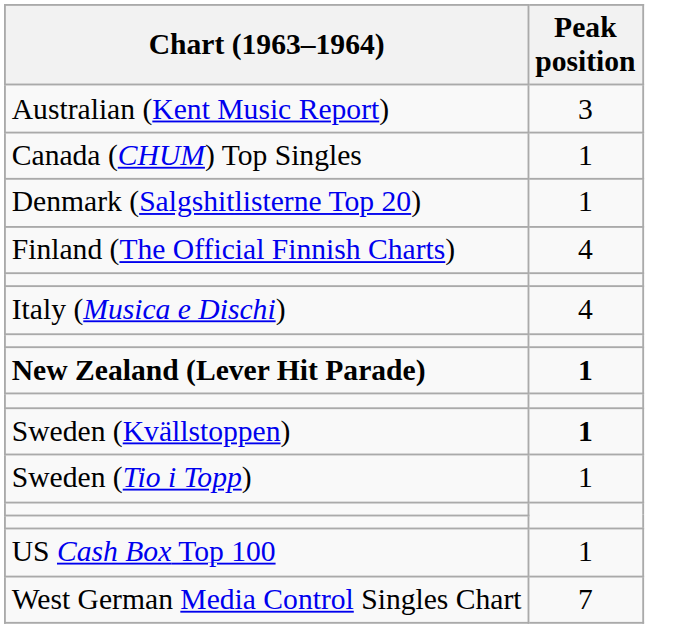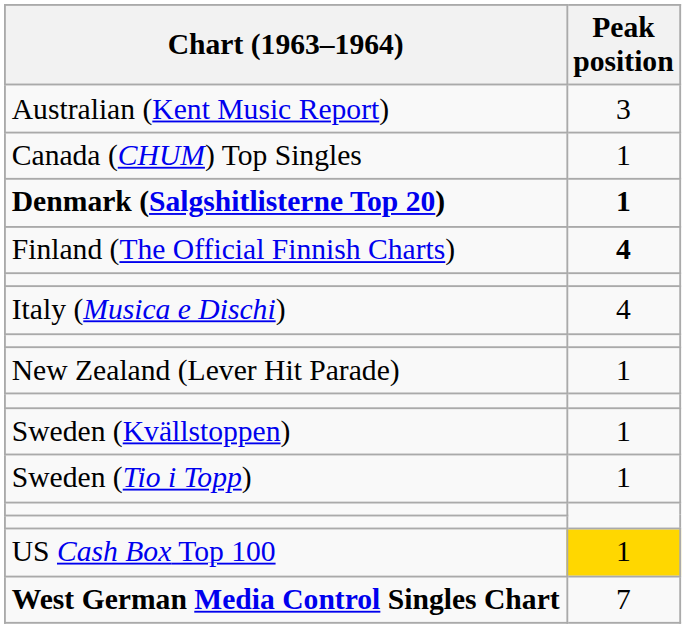(216, 202) normal -> (228, 202) bold
(585, 202) normal -> (623, 202) bold
(585, 249) normal -> (623, 249) bold
(219, 370) bold -> (206, 370) normal
(585, 370) bold -> (623, 370) normal
(585, 430) bold -> (623, 430) normal
(585, 551) no background -> (623, 551) gold background
(267, 598) normal -> (286, 598) bold
